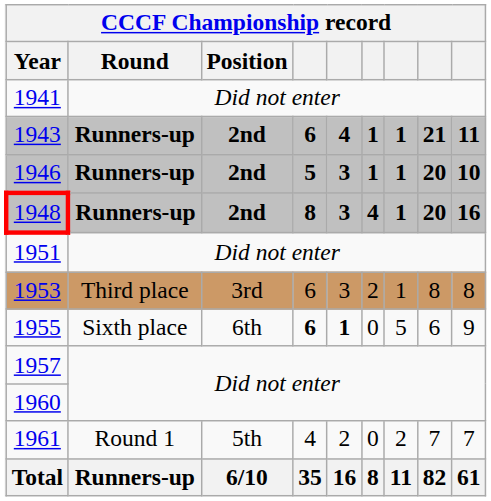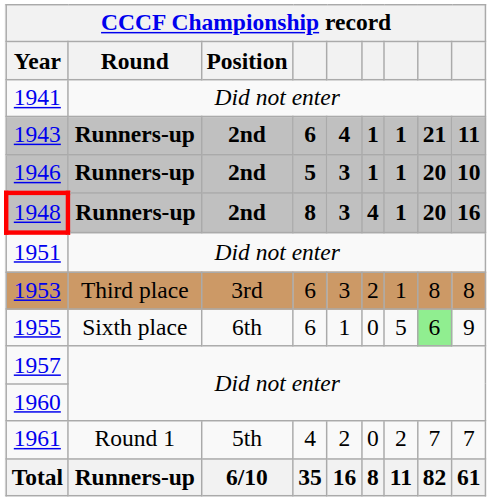(310, 327) bold -> (310, 327) normal
(344, 327) bold -> (344, 327) normal
(435, 327) no background -> (435, 327) lightgreen background
